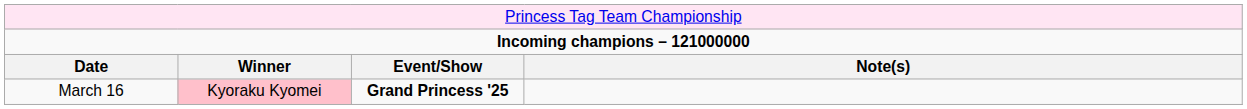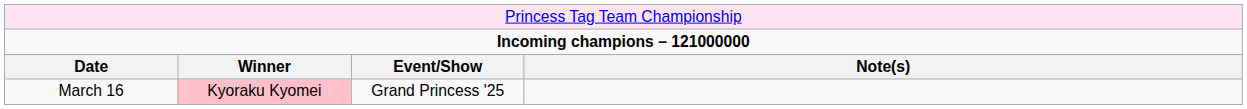(438, 91) bold -> (438, 91) normal
